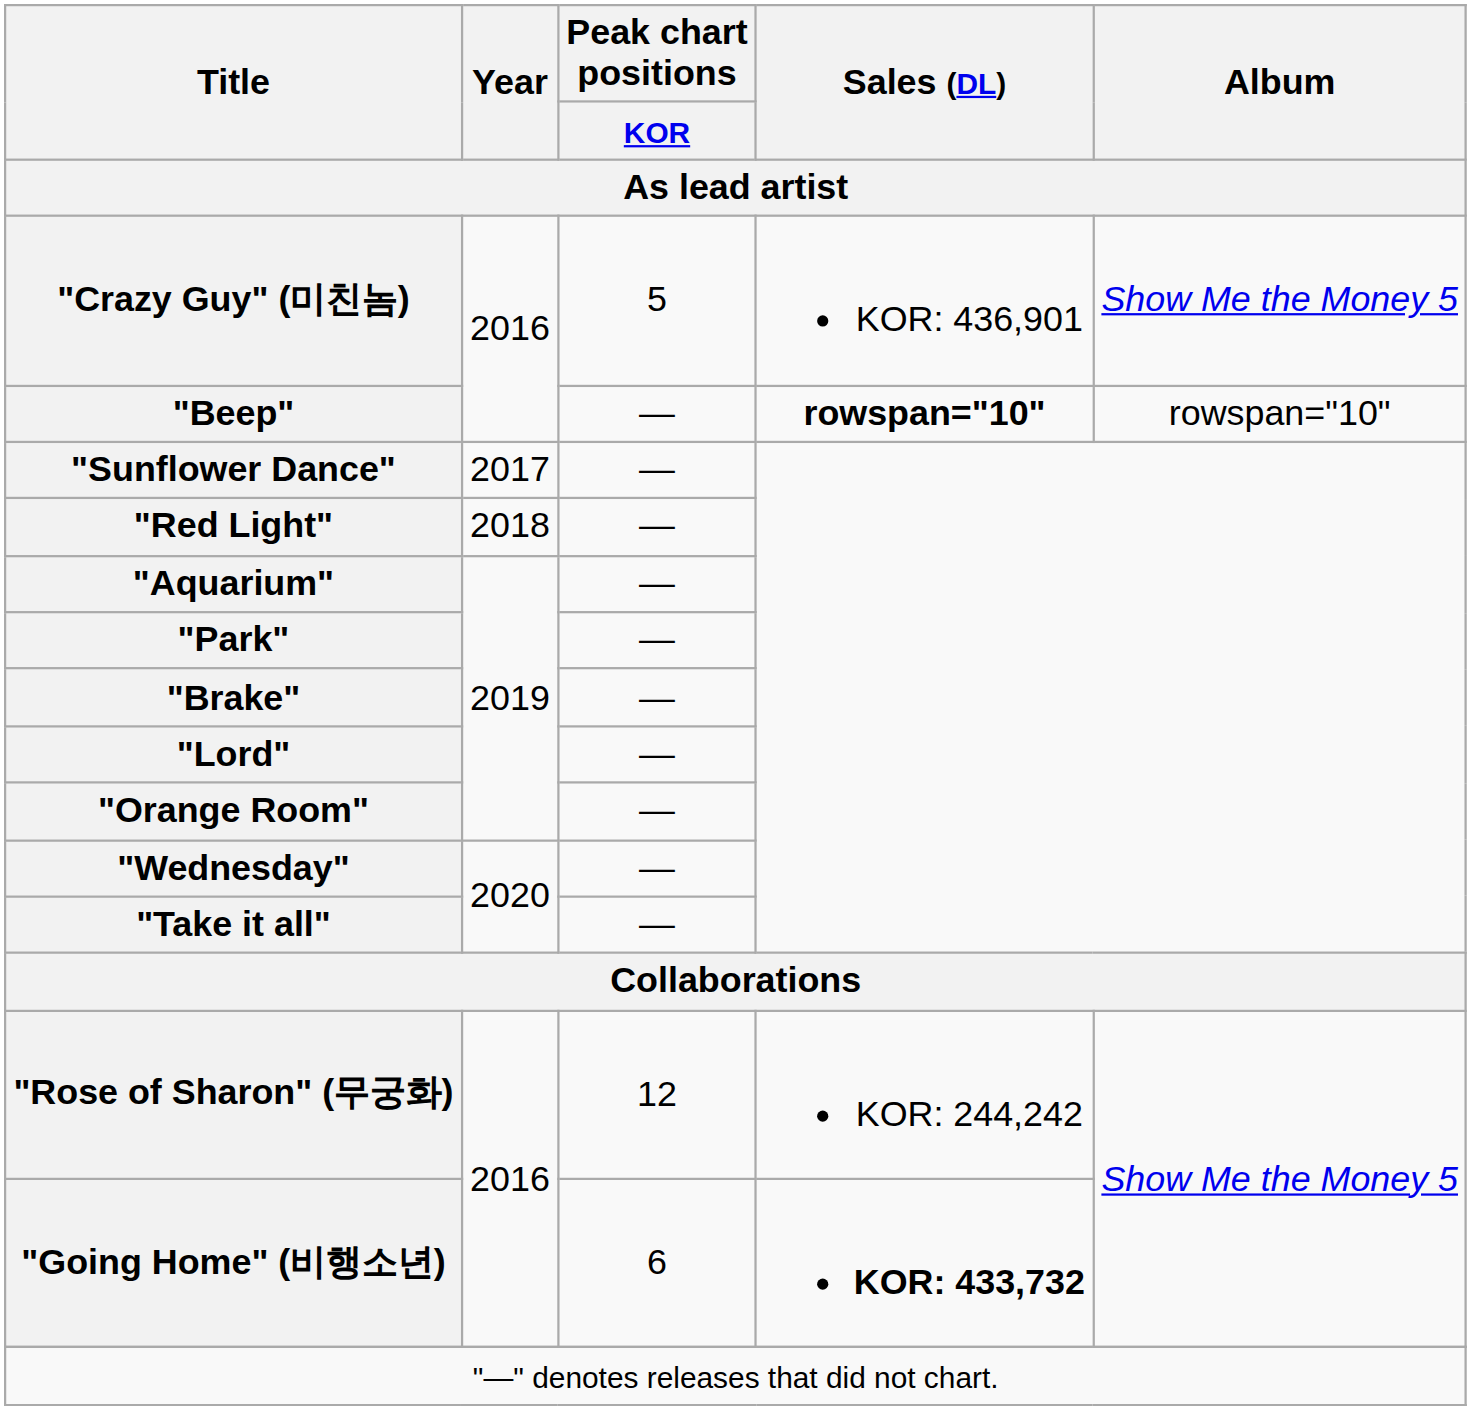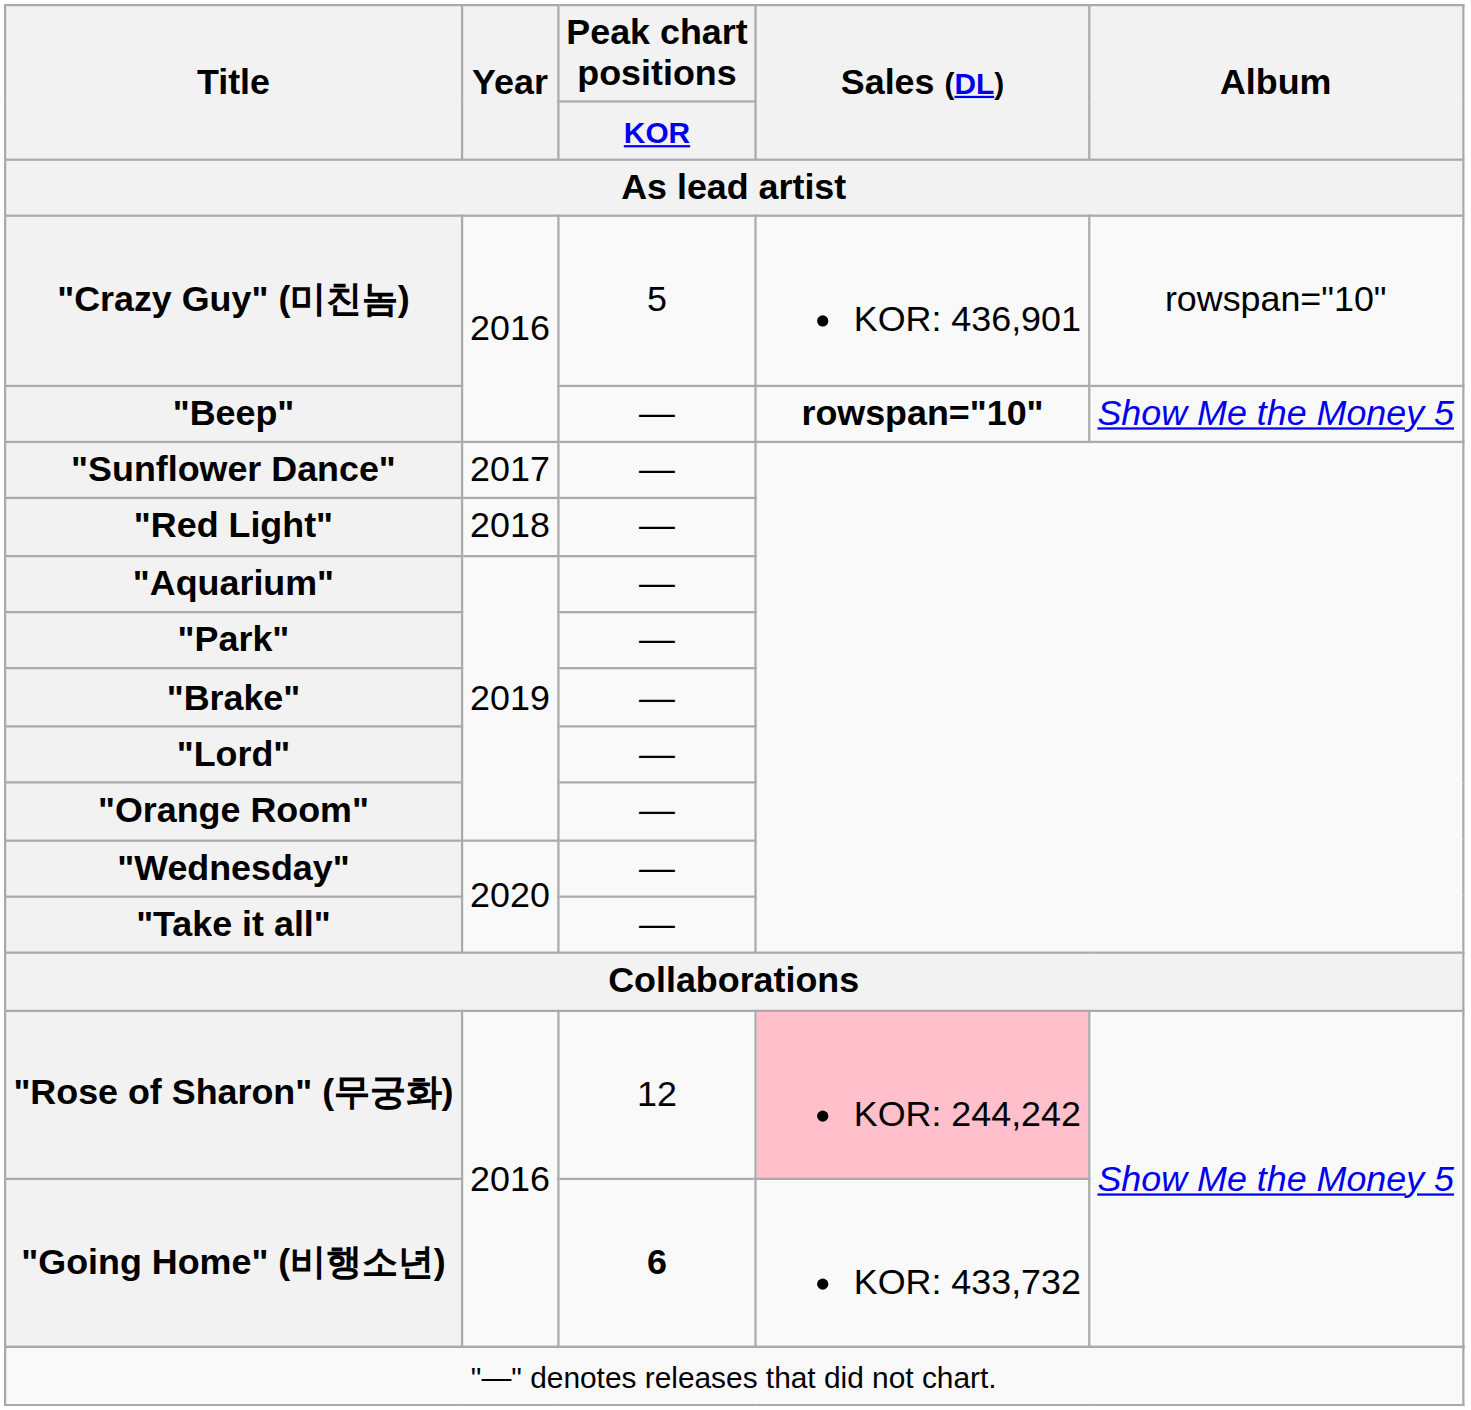(1280, 299) Show Me the Money 5 -> (1276, 299) rowspan="10"
(1280, 412) rowspan="10" -> (1276, 412) Show Me the Money 5
(925, 1115) no background -> (923, 1115) pink background
(657, 1262) normal -> (657, 1262) bold
(925, 1283) bold -> (923, 1283) normal
